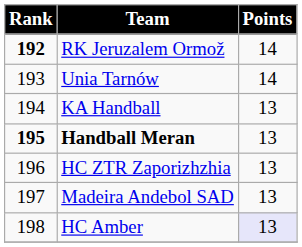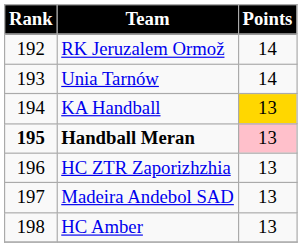(31, 49) bold -> (31, 49) normal
(267, 108) no background -> (267, 108) gold background
(267, 138) no background -> (267, 138) pink background
(267, 227) lavender background -> (267, 227) no background
